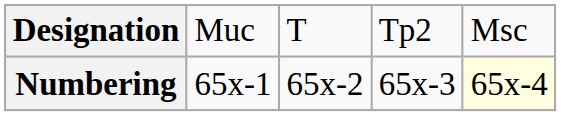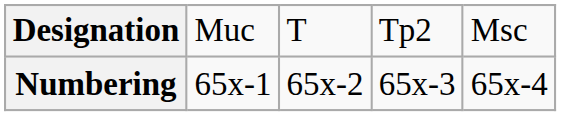(509, 82) lightyellow background -> (509, 82) no background
